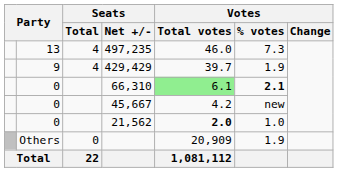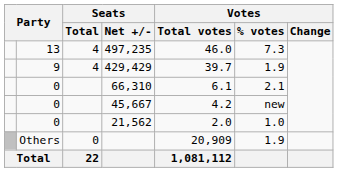(222, 86) lightgreen background -> (222, 86) no background
(274, 86) bold -> (274, 86) normal
(222, 123) bold -> (222, 123) normal
